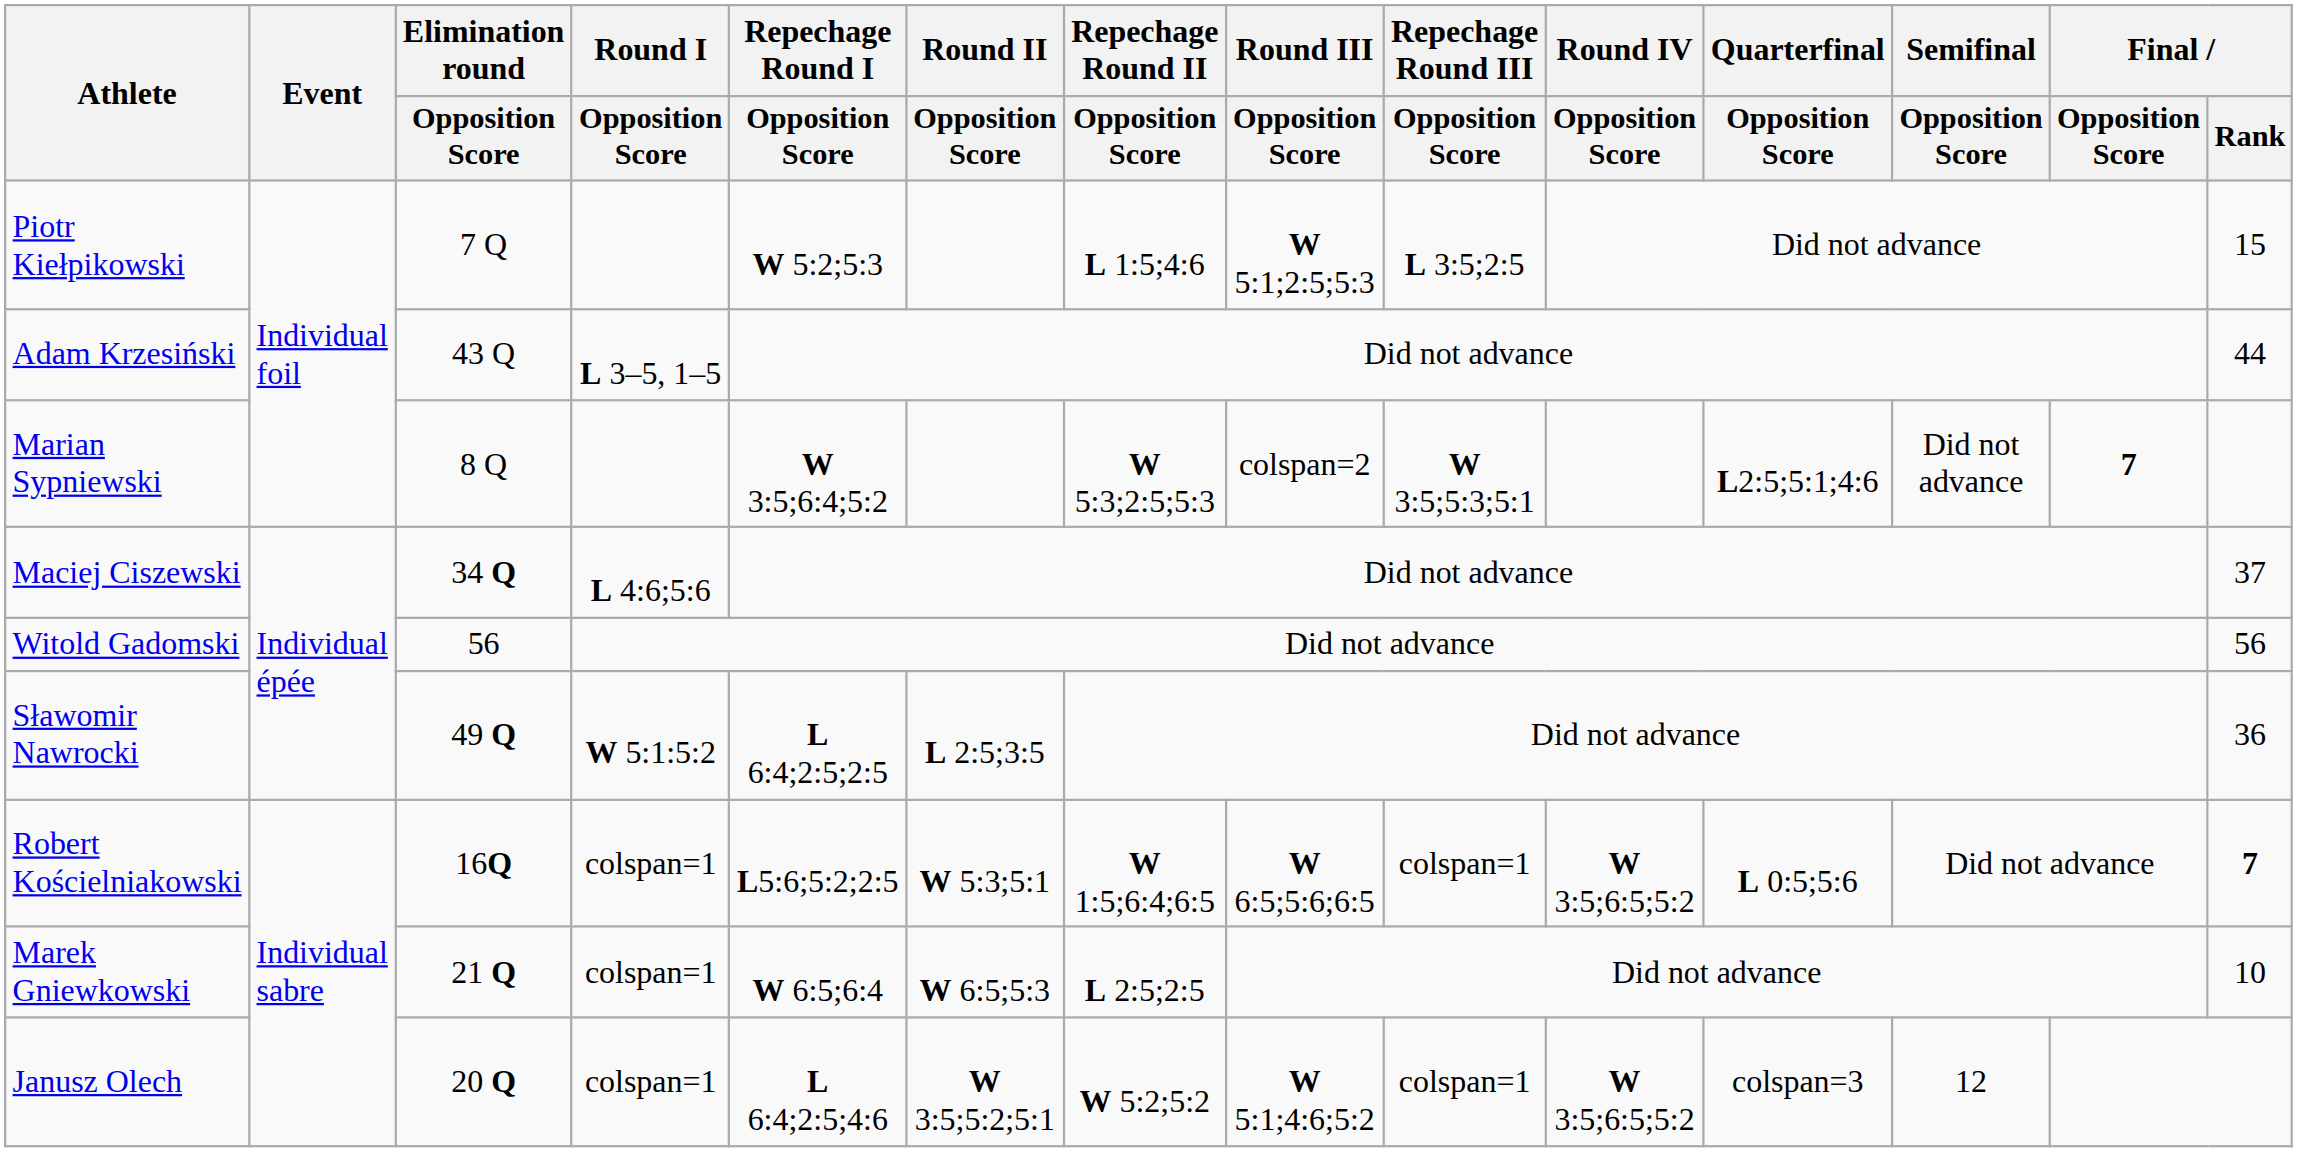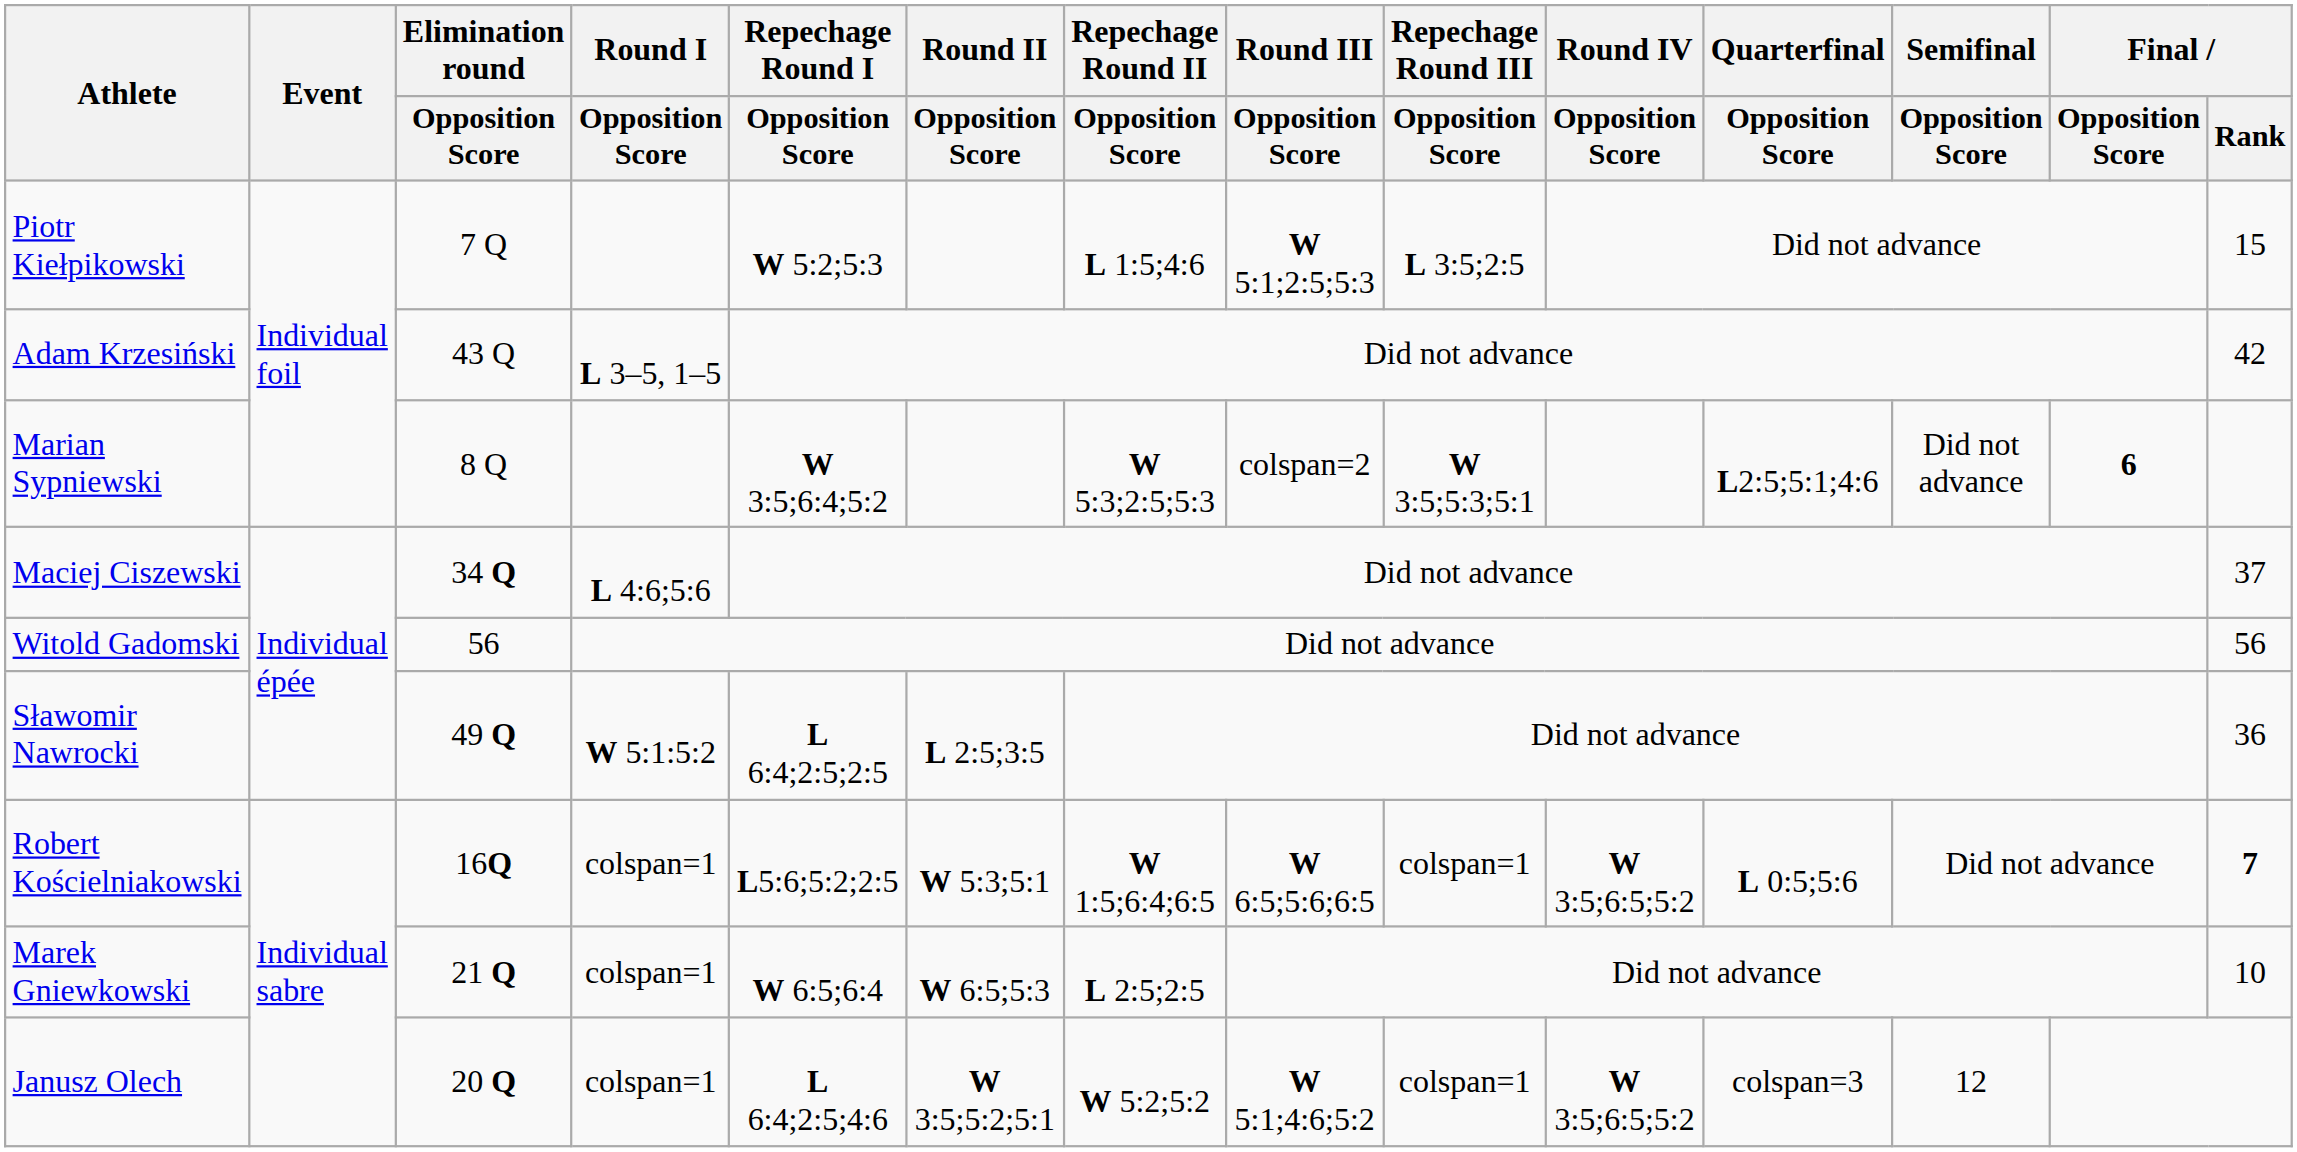(2250, 354) 44 -> (2250, 354) 42
(2129, 463) 7 -> (2129, 463) 6
